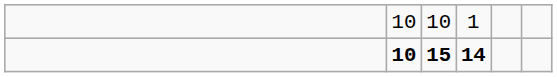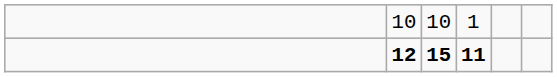(404, 55) 10 -> (404, 55) 12
(473, 55) 14 -> (473, 55) 11
